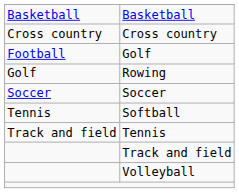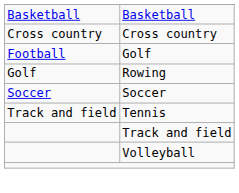- row: (151, 113)
